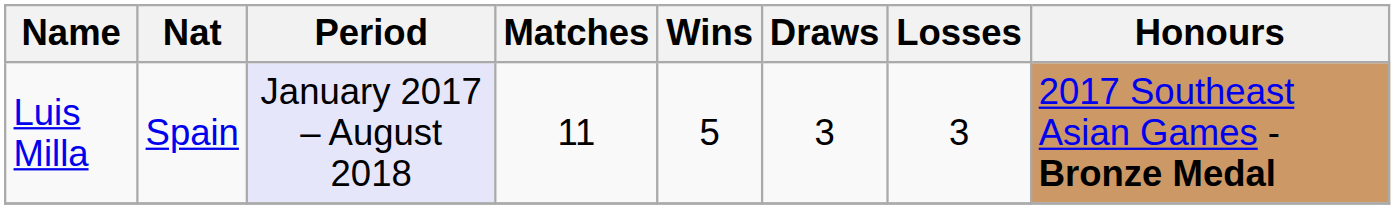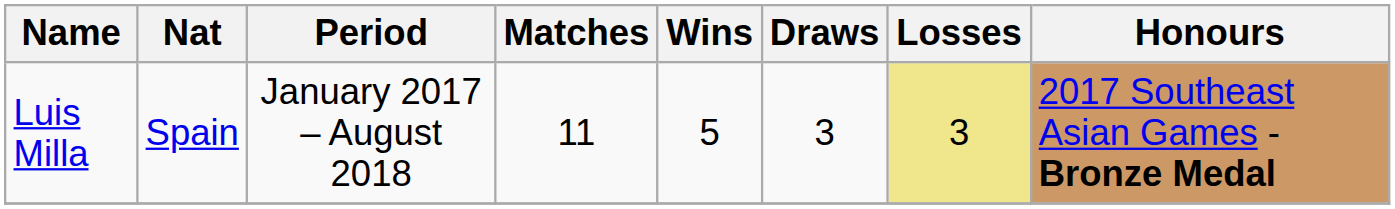(371, 132) lavender background -> (371, 132) no background
(959, 132) no background -> (959, 132) khaki background
